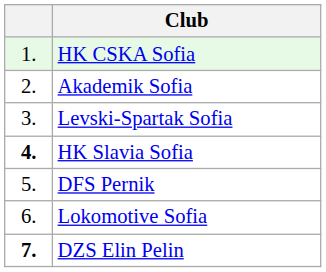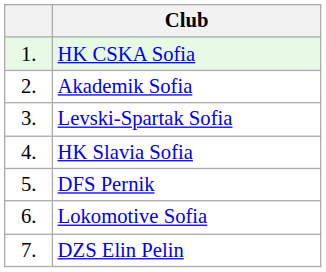(29, 151) bold -> (29, 151) normal
(29, 250) bold -> (29, 250) normal
